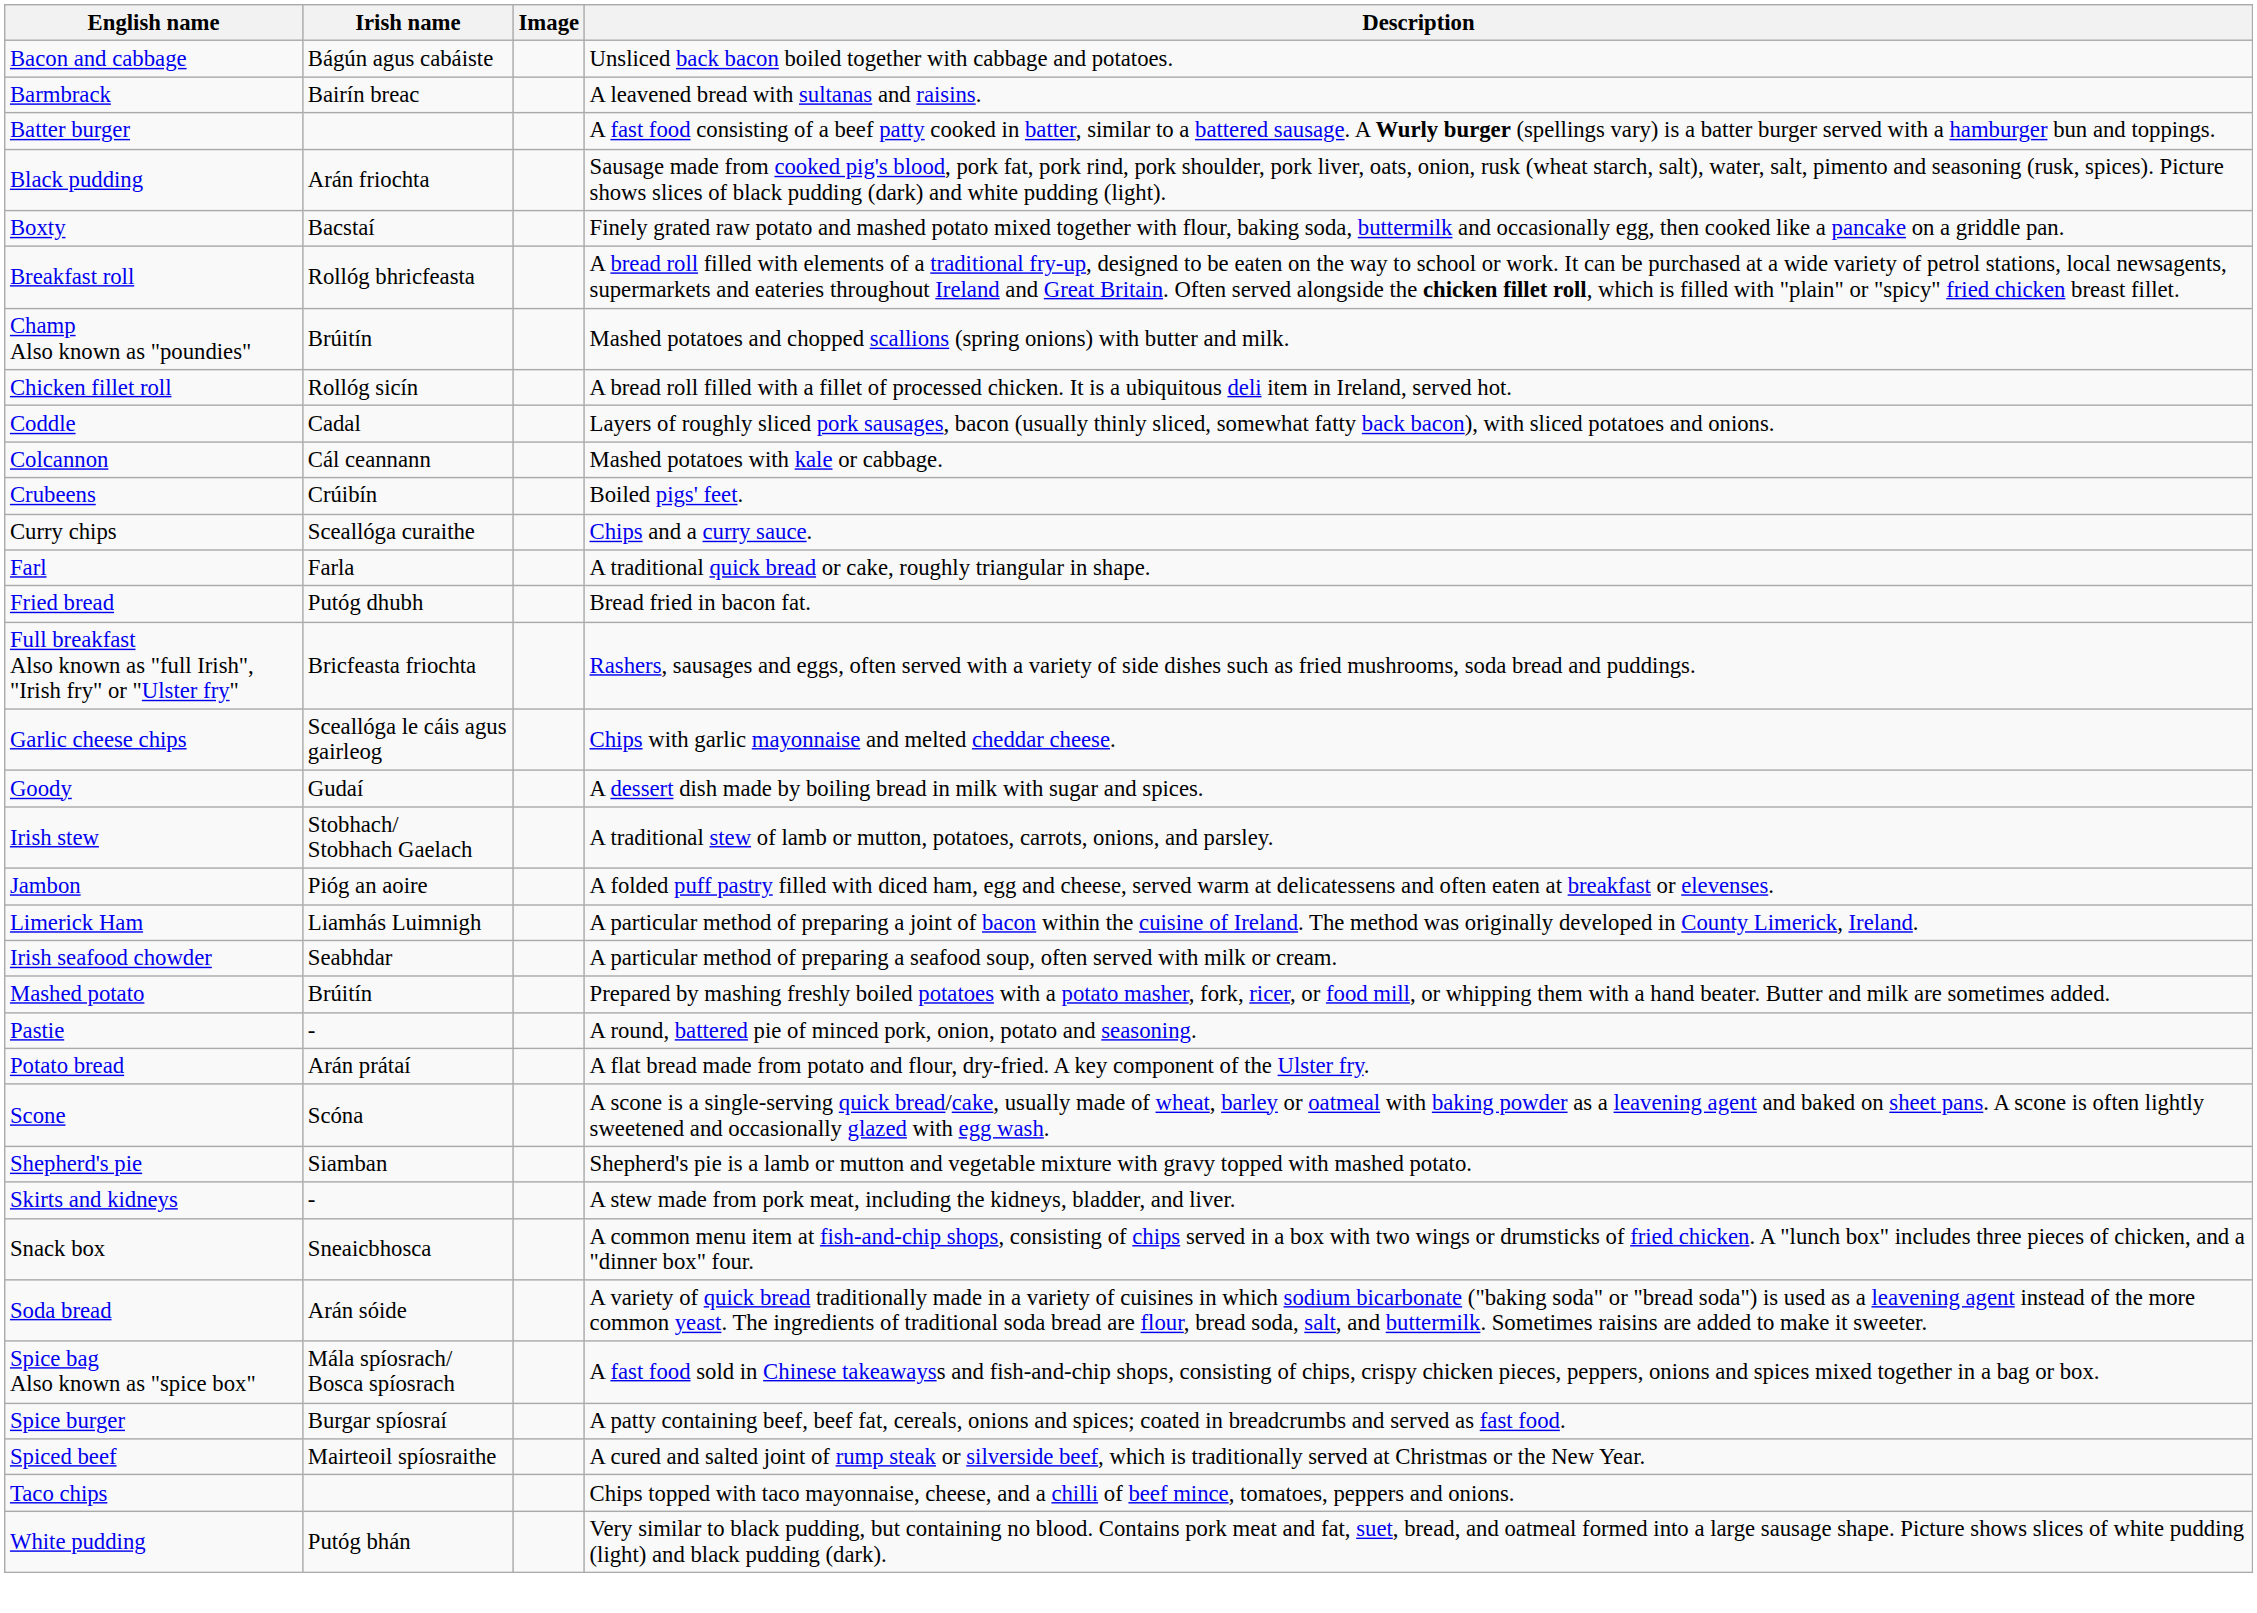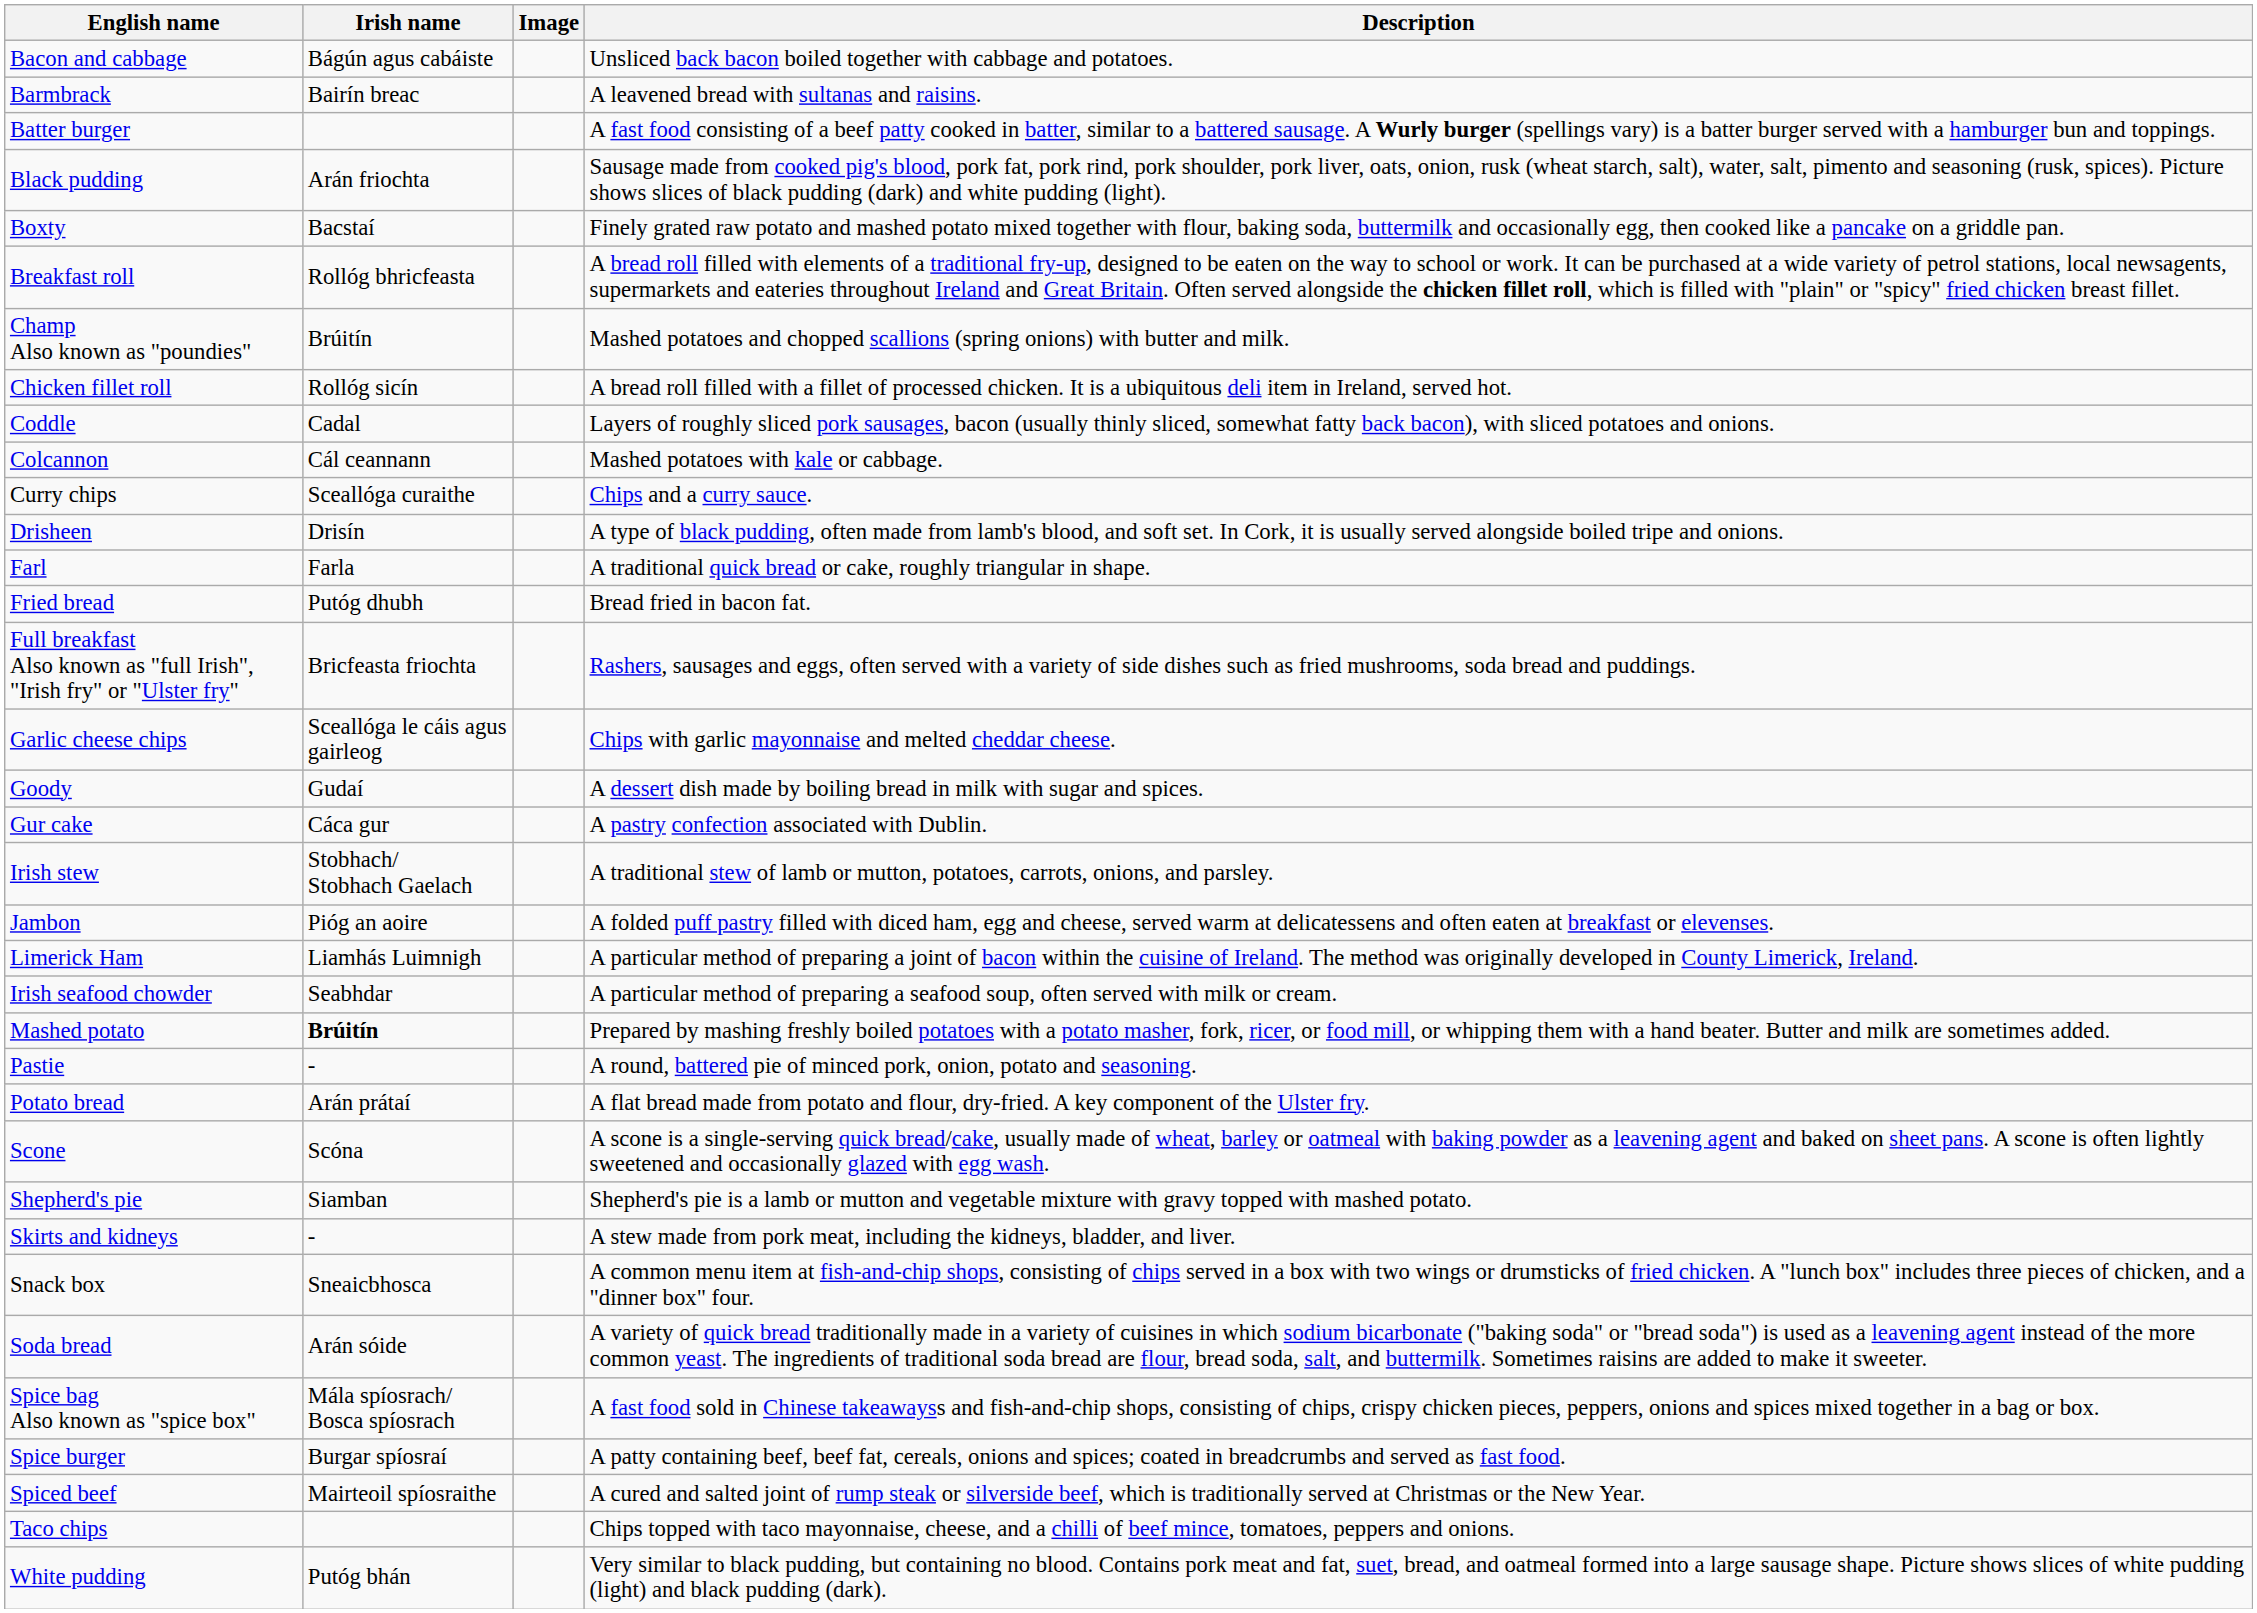- row: (53, 495)
+ row: (51, 531)
+ row: (51, 824)
(340, 994) normal -> (343, 1030) bold
